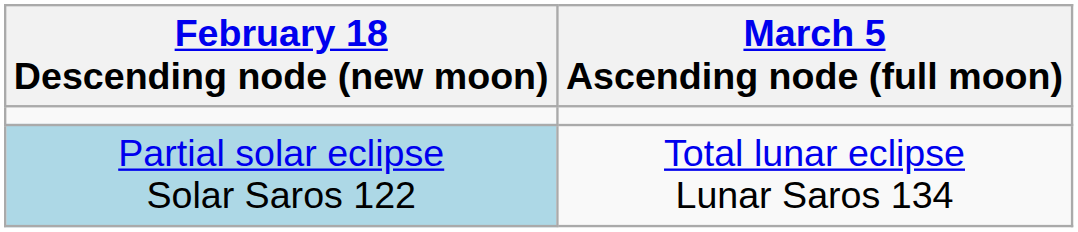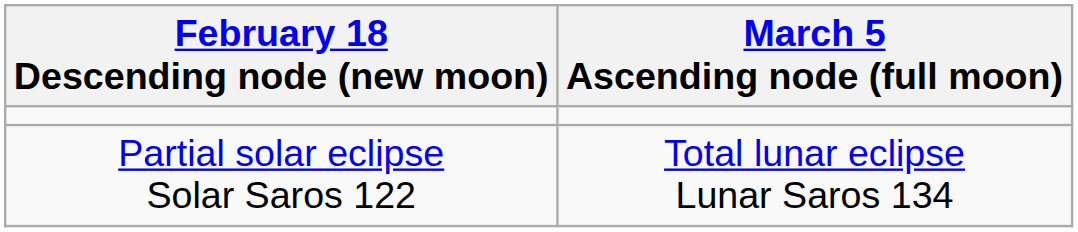(281, 174) lightblue background -> (281, 174) no background
